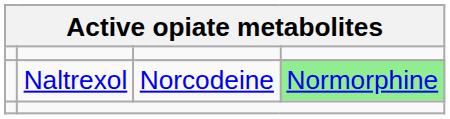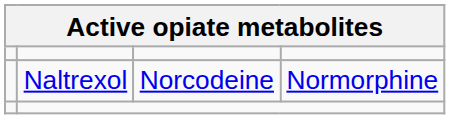(362, 81) lightgreen background -> (362, 81) no background
